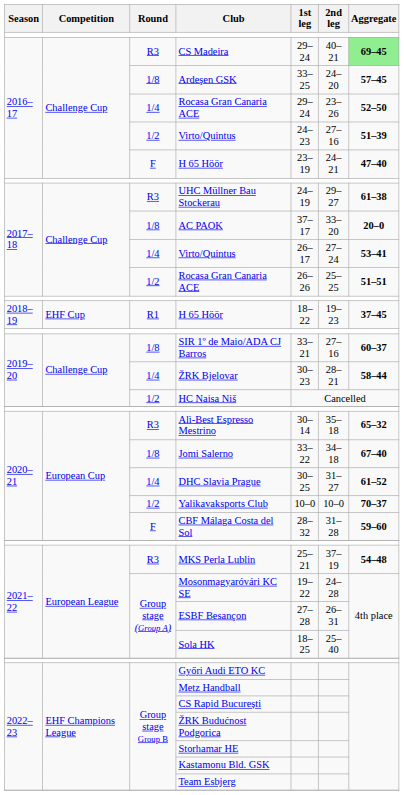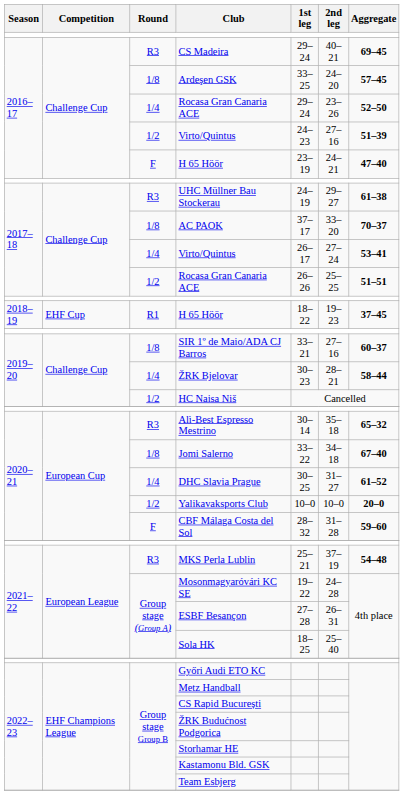(374, 51) lightgreen background -> (374, 51) no background
(374, 225) 20–0 -> (374, 225) 70–37
(374, 504) 70–37 -> (374, 504) 20–0
